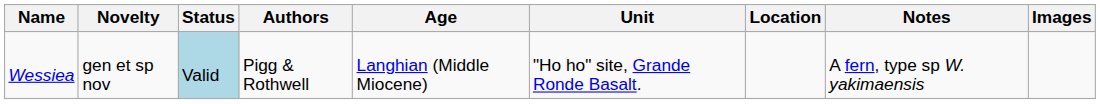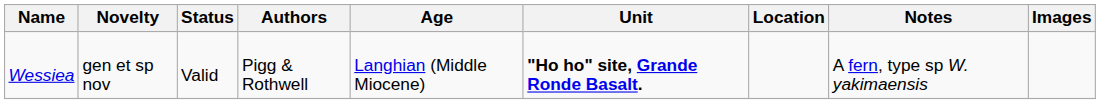(201, 74) lightblue background -> (200, 74) no background
(612, 74) normal -> (612, 74) bold
